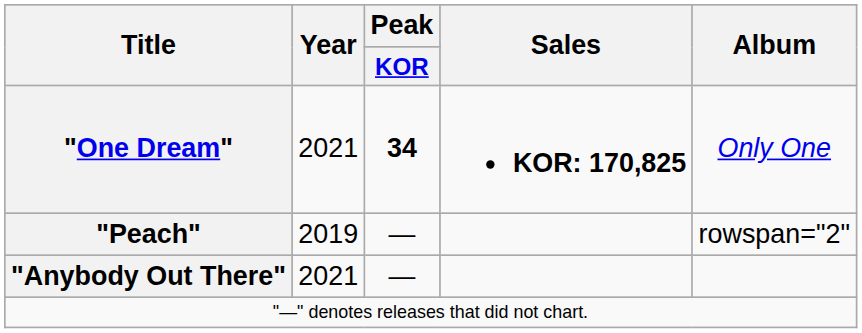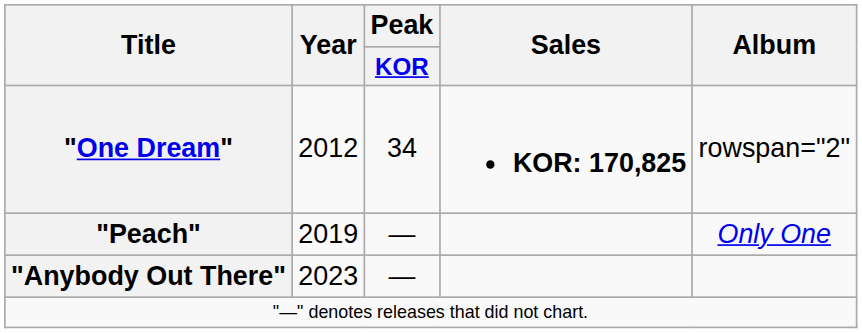(328, 148) 2021 -> (328, 148) 2012
(402, 148) bold -> (402, 148) normal
(774, 148) Only One -> (774, 148) rowspan="2"
(774, 233) rowspan="2" -> (774, 233) Only One
(328, 275) 2021 -> (328, 275) 2023
